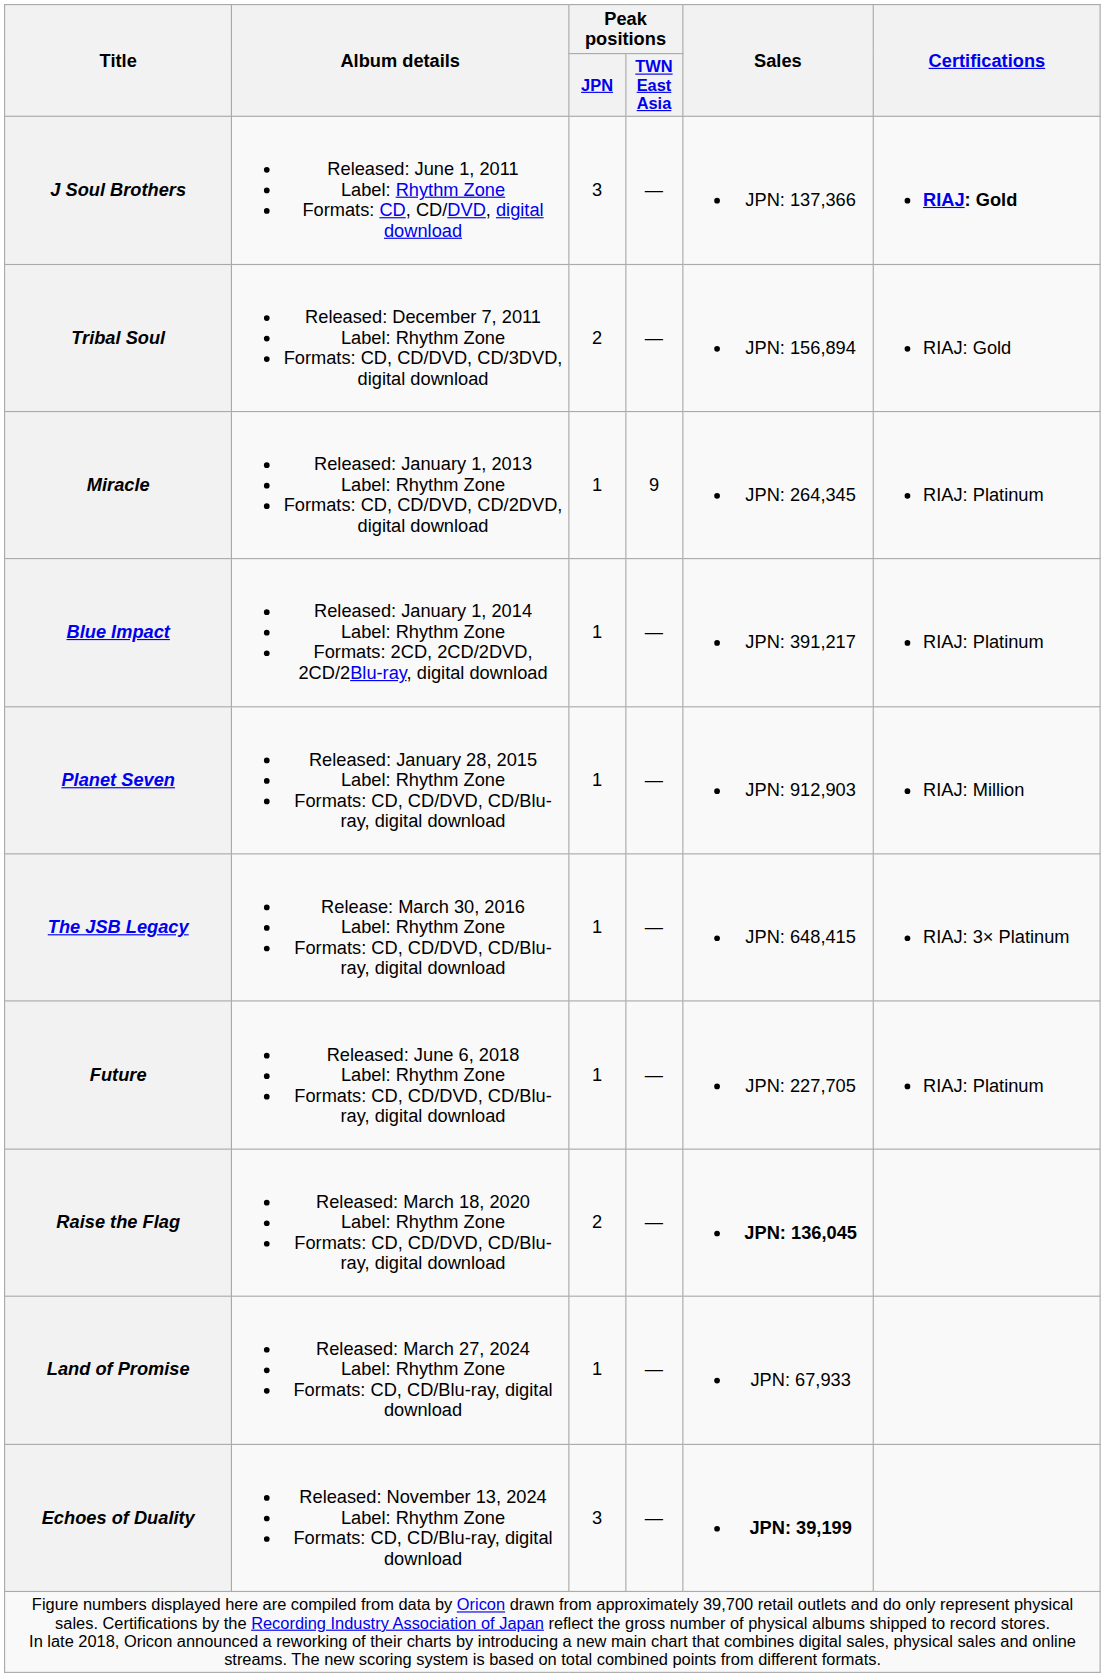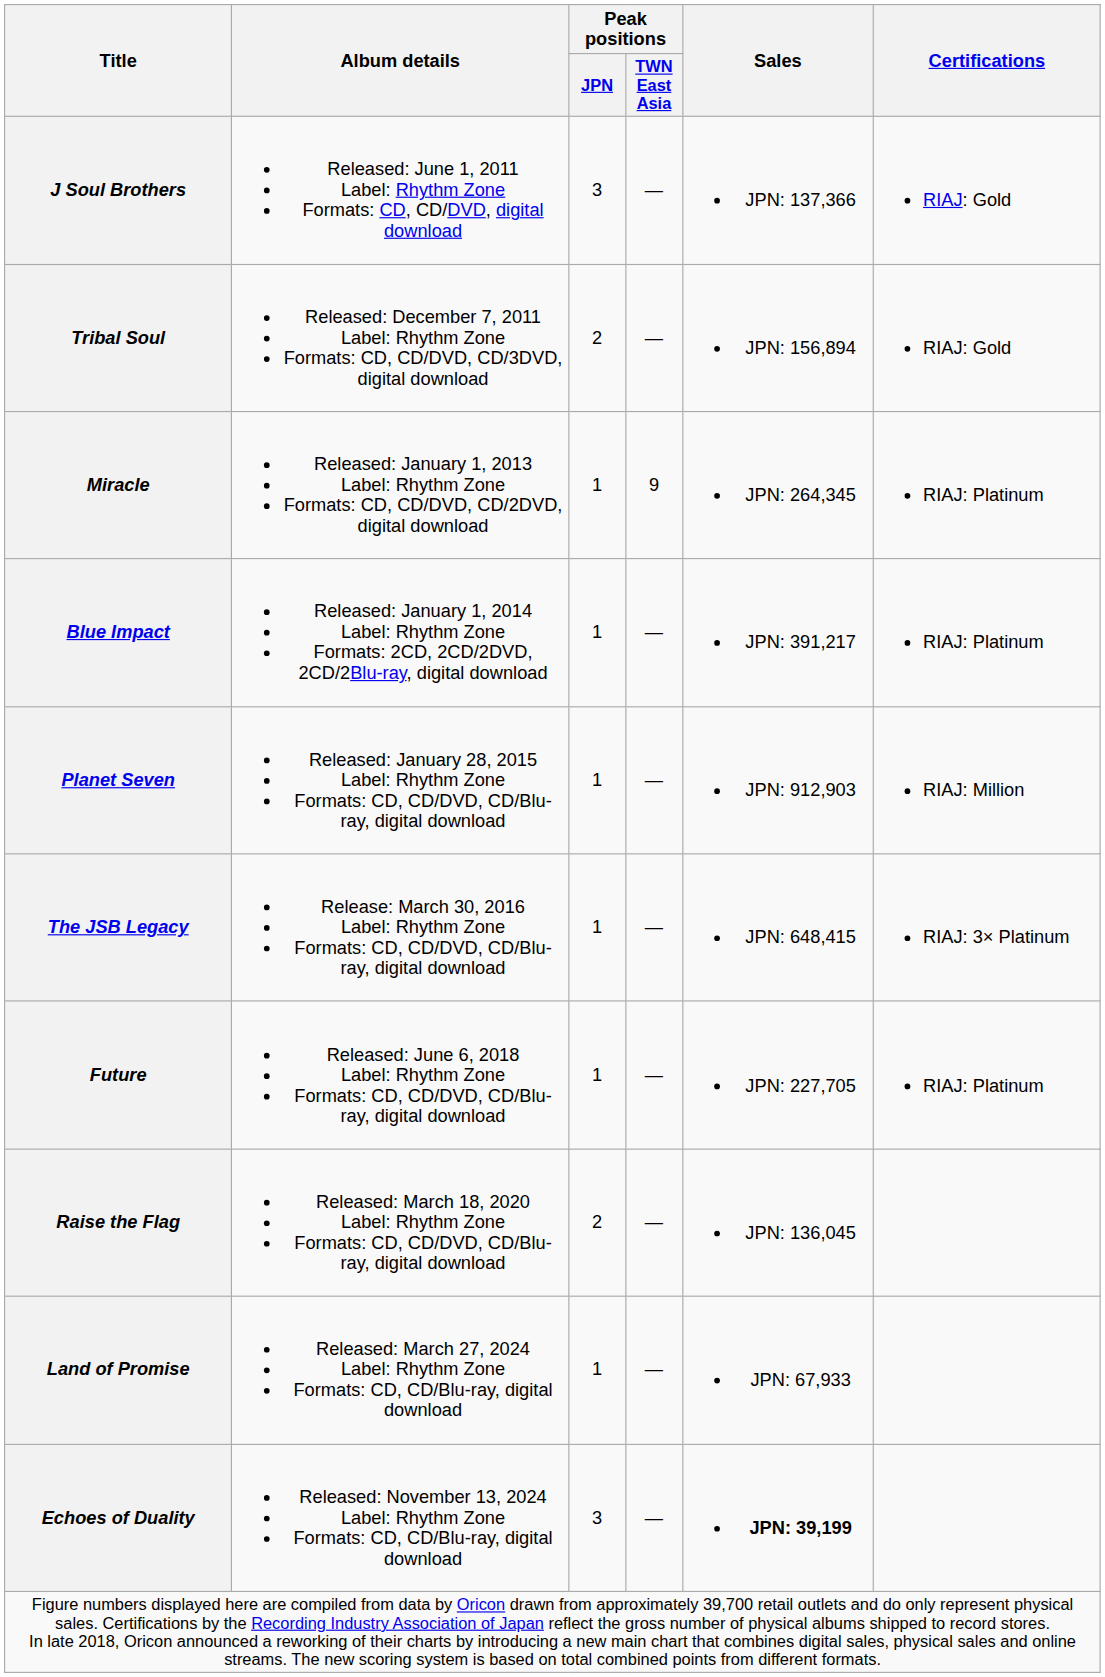(987, 200) bold -> (987, 200) normal
(778, 1233) bold -> (778, 1233) normal
